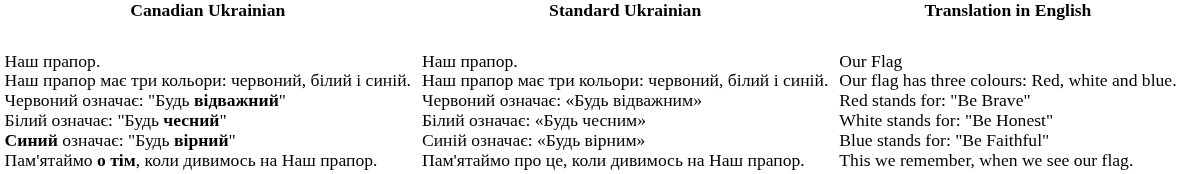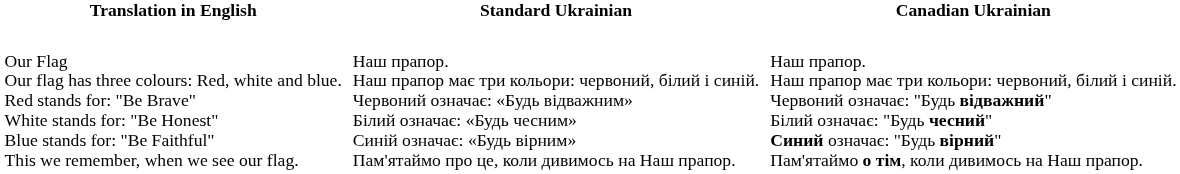columns swapped: (208, 10) <-> (1008, 10)
